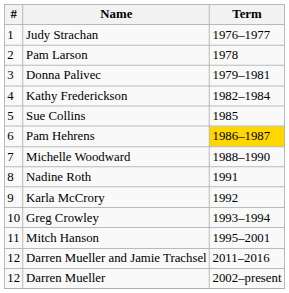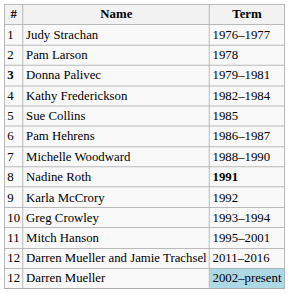(11, 75) normal -> (11, 75) bold
(241, 136) gold background -> (241, 136) no background
(225, 177) normal -> (225, 177) bold
(247, 278) no background -> (247, 278) lightblue background
